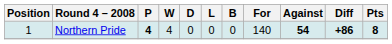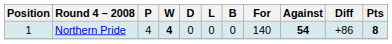(148, 30) bold -> (148, 30) normal
(169, 30) normal -> (169, 30) bold
(344, 30) bold -> (344, 30) normal
